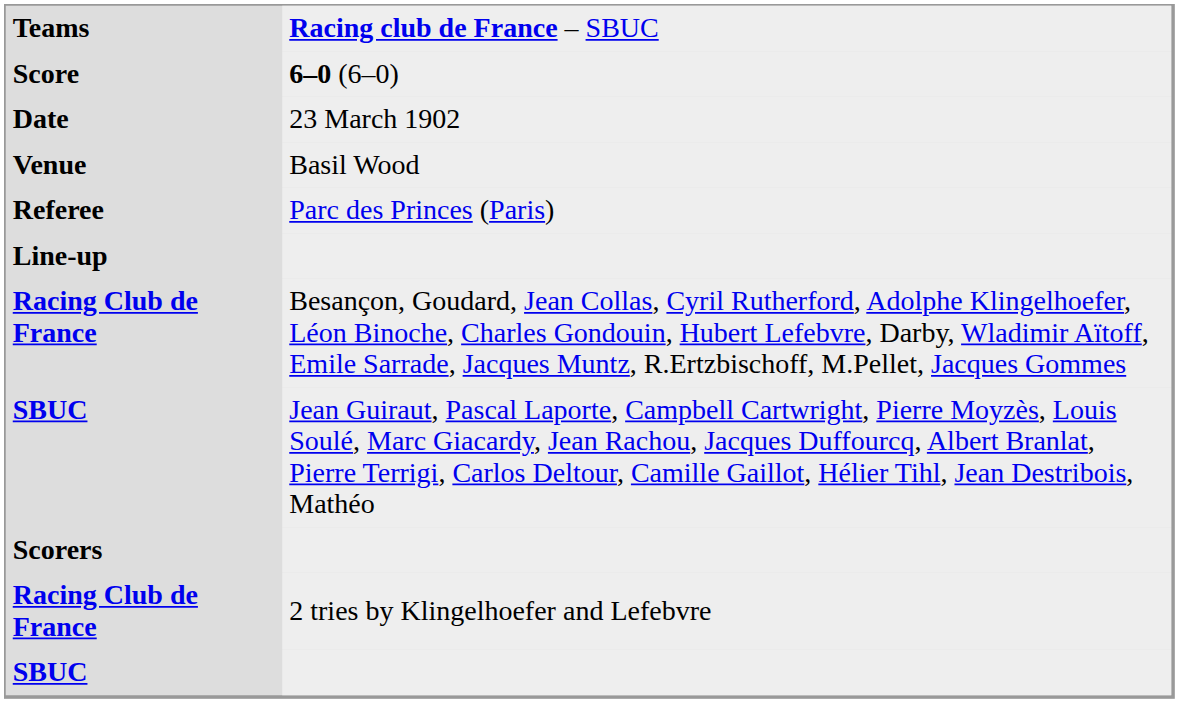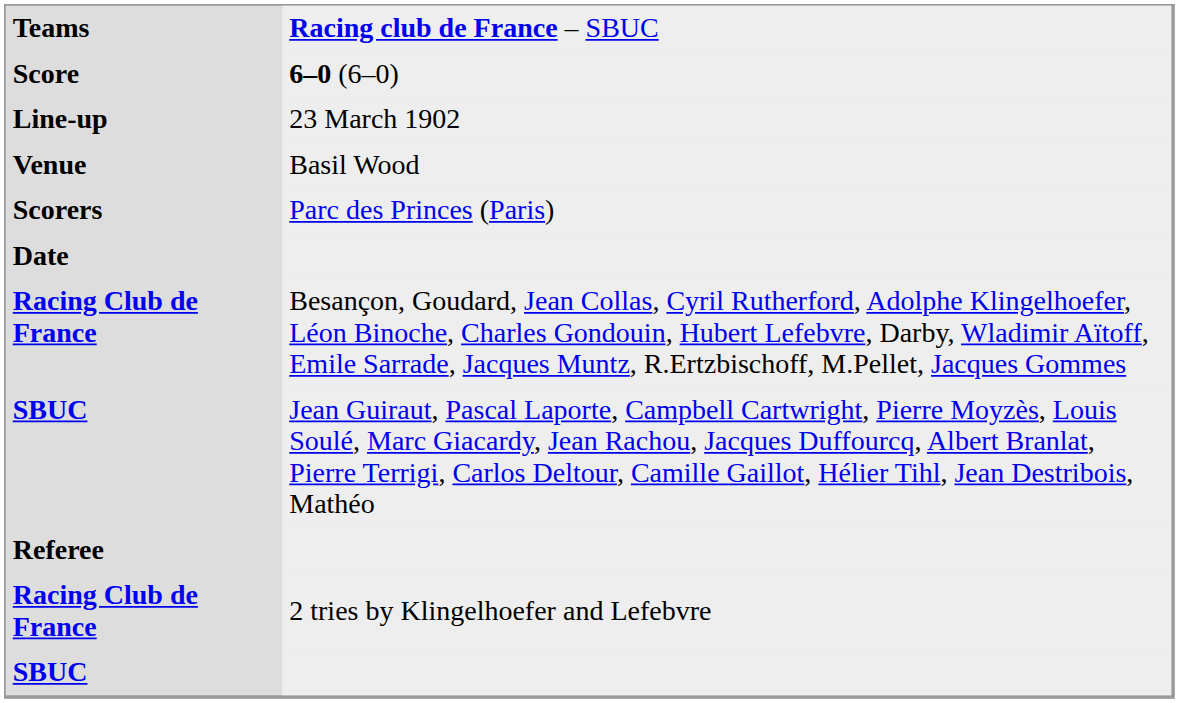(41, 119) Date -> (60, 119) Line-up
(58, 210) Referee -> (58, 210) Scorers
(60, 255) Line-up -> (41, 255) Date
(58, 549) Scorers -> (58, 549) Referee
